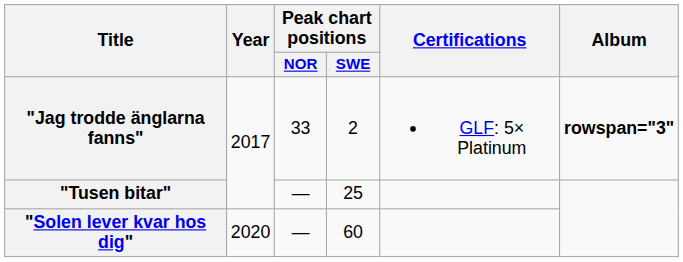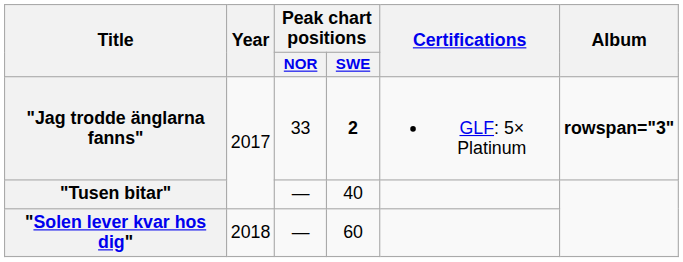(353, 128) normal -> (353, 128) bold
(353, 194) 25 -> (353, 194) 40
(251, 232) 2020 -> (251, 232) 2018
